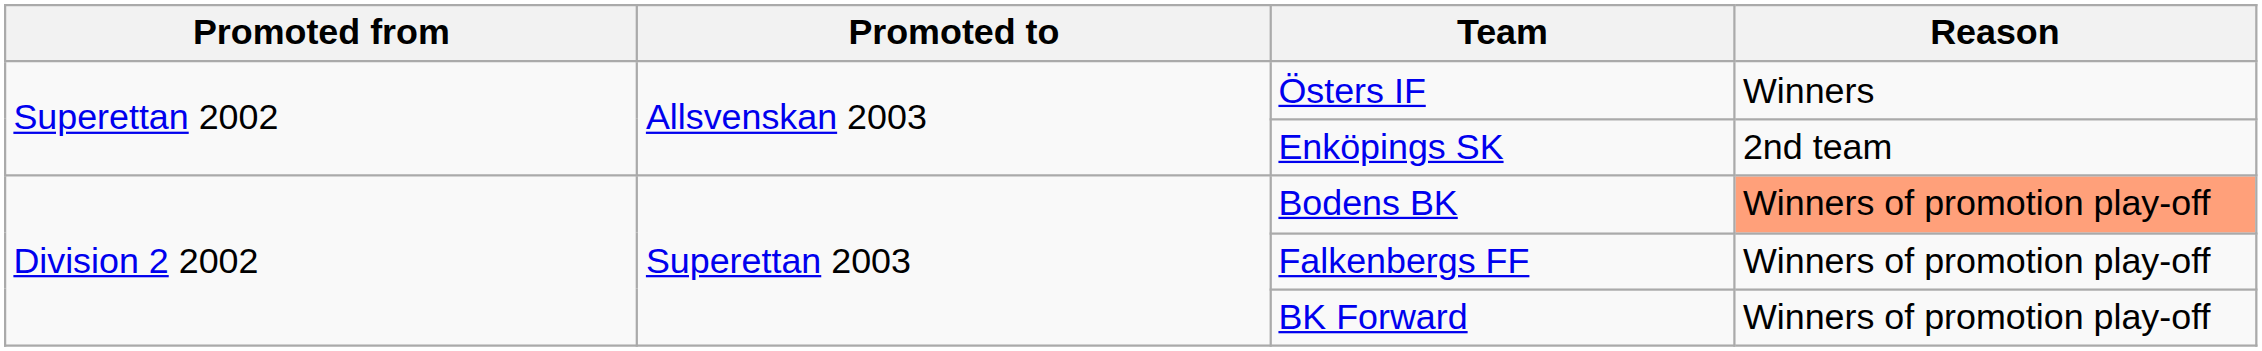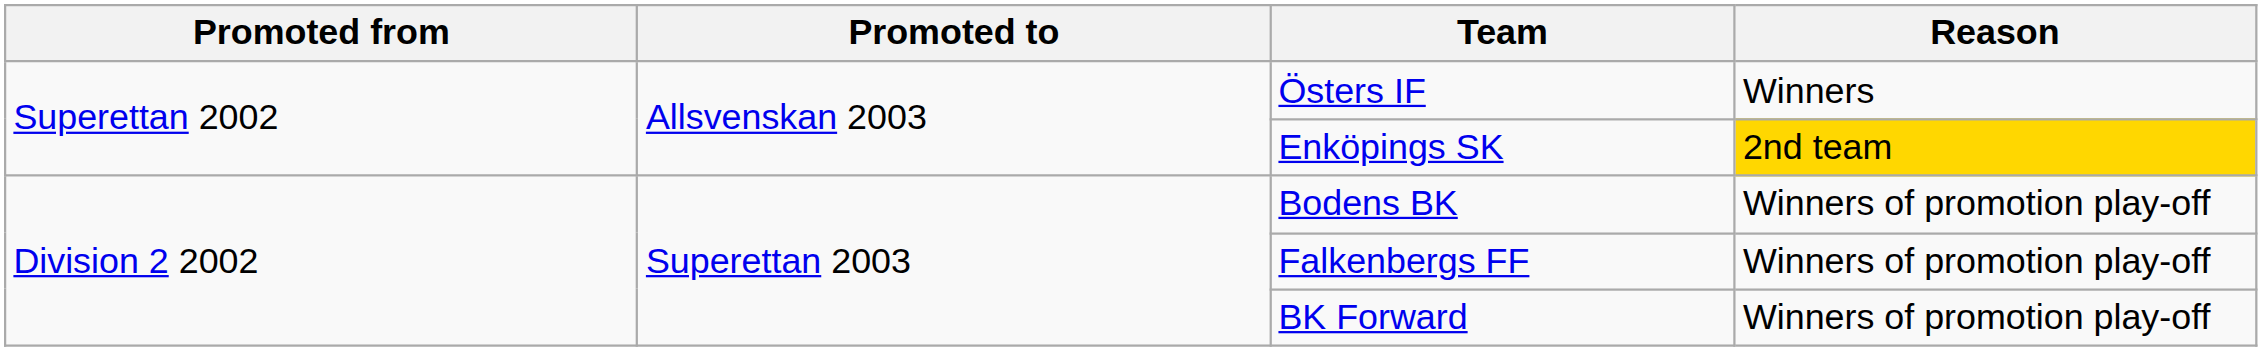(1818, 146) no background -> (1818, 146) gold background
(1977, 203) lightsalmon background -> (1977, 203) no background
